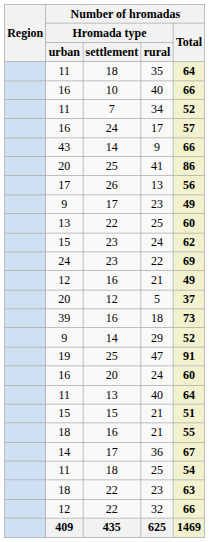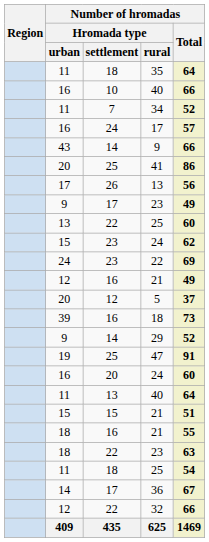rows swapped: (64, 489) <-> (64, 451)
